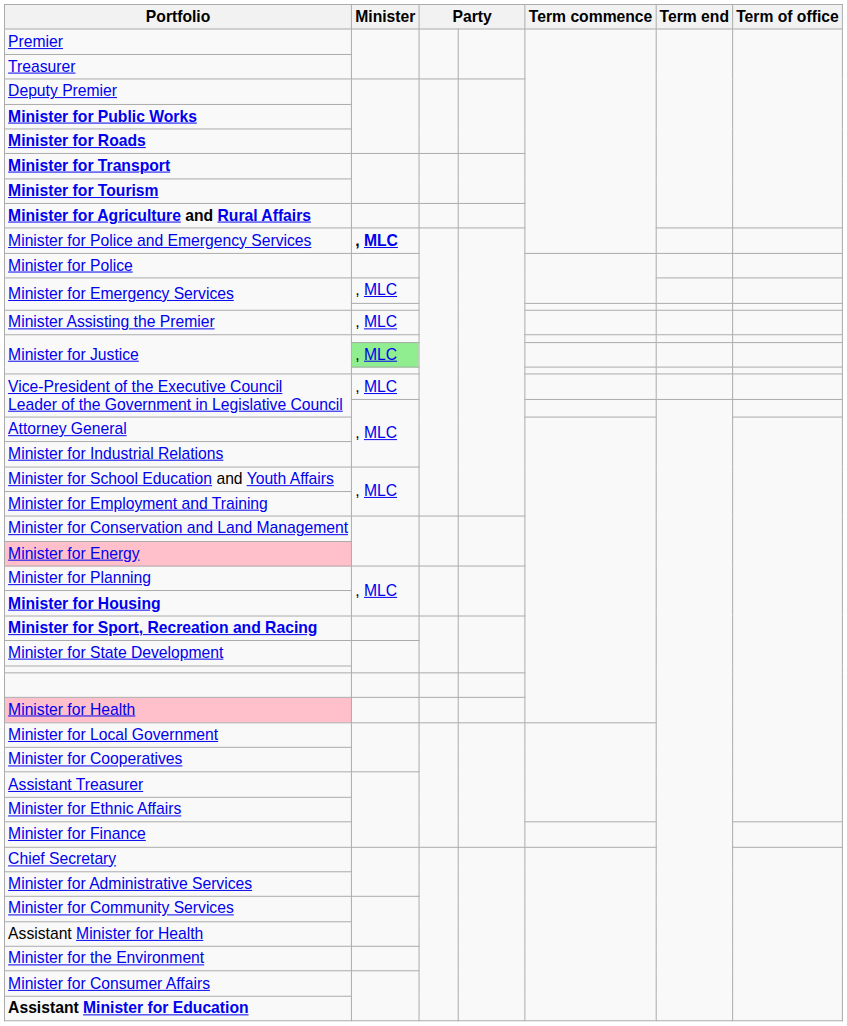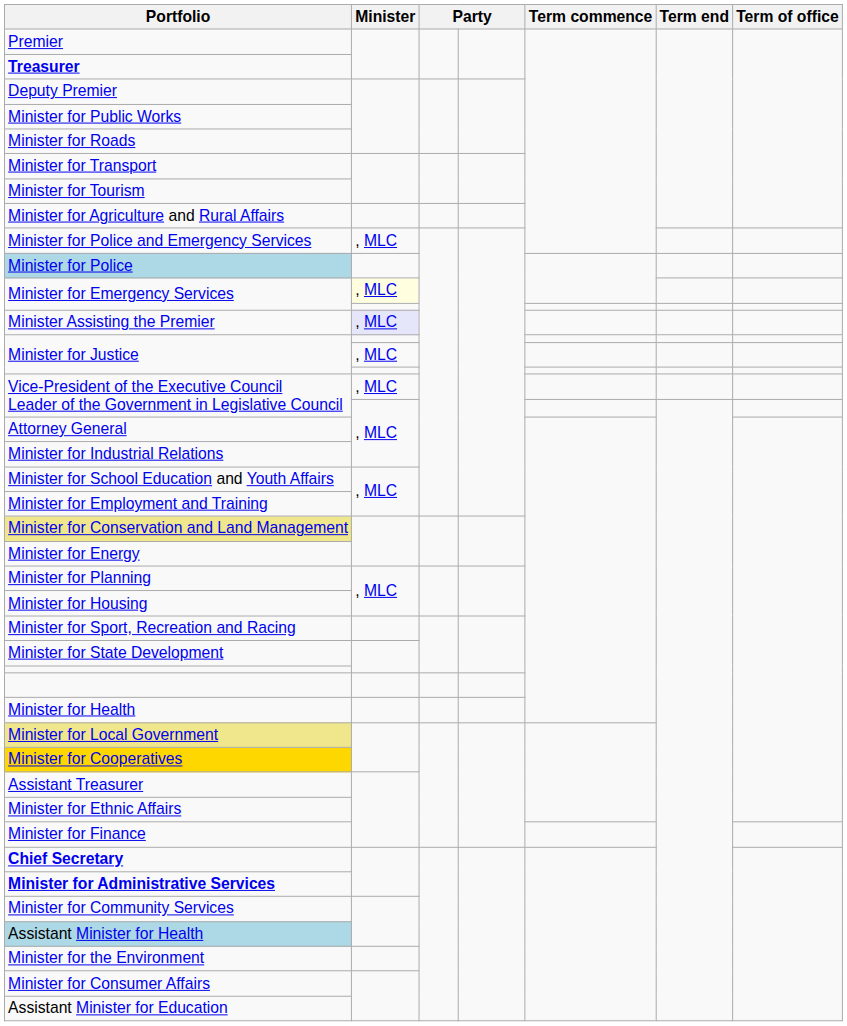(42, 66) normal -> (44, 66) bold
(102, 116) bold -> (95, 116) normal
(77, 141) bold -> (72, 141) normal
(89, 166) bold -> (82, 166) normal
(83, 191) bold -> (76, 191) normal
(160, 215) bold -> (146, 215) normal
(377, 240) bold -> (376, 240) normal
(70, 265) no background -> (70, 265) lightblue background
(376, 290) no background -> (376, 290) lightyellow background
(376, 322) no background -> (376, 322) lavender background
(376, 354) lightgreen background -> (376, 354) no background
(178, 528) no background -> (178, 528) khaki background
(74, 553) pink background -> (74, 553) no background
(84, 603) bold -> (78, 603) normal
(163, 628) bold -> (152, 628) normal
(72, 710) pink background -> (72, 710) no background
(113, 734) no background -> (113, 734) khaki background
(95, 759) no background -> (95, 759) gold background
(62, 859) normal -> (66, 859) bold
(130, 884) normal -> (142, 884) bold
(106, 933) no background -> (106, 933) lightblue background
(128, 1008) bold -> (118, 1008) normal
